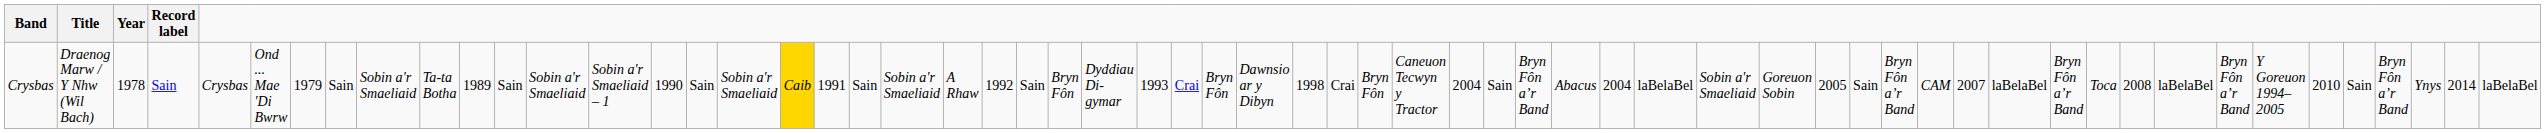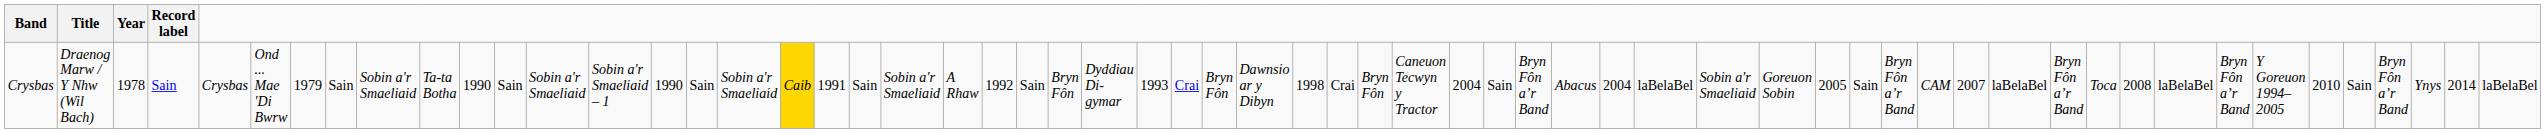(477, 85) 1989 -> (477, 85) 1990
